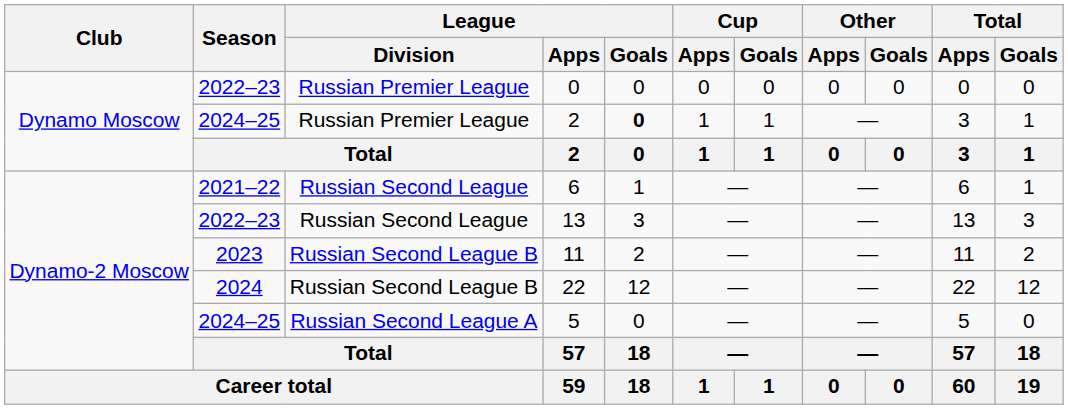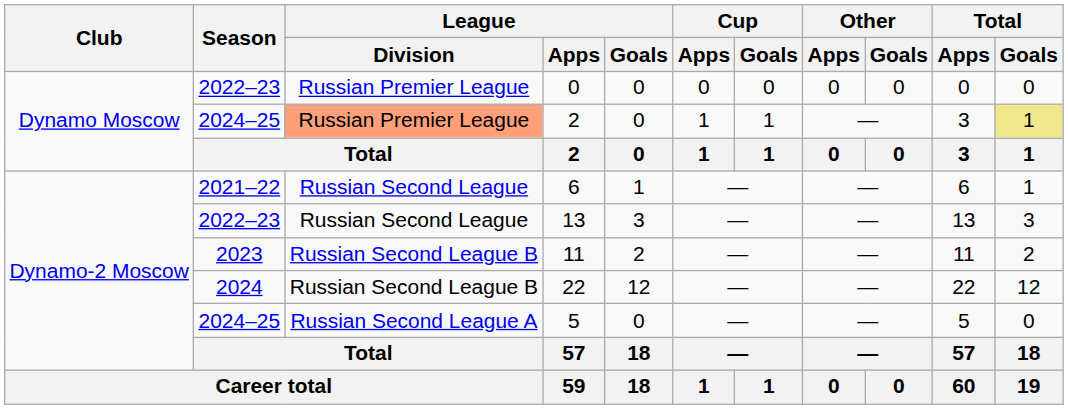(414, 120) no background -> (414, 120) lightsalmon background
(639, 120) bold -> (639, 120) normal
(1029, 120) no background -> (1029, 120) khaki background
